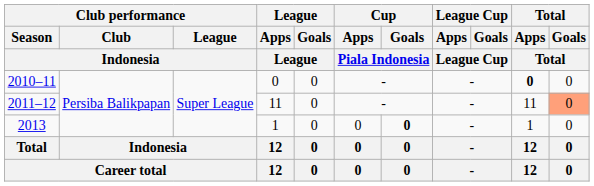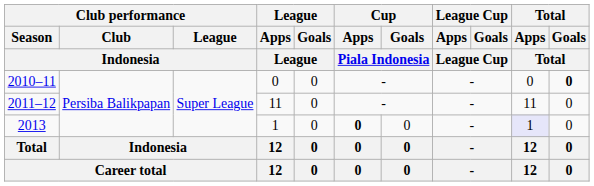(530, 81) bold -> (530, 81) normal
(569, 81) normal -> (569, 81) bold
(569, 103) lightsalmon background -> (569, 103) no background
(358, 125) normal -> (358, 125) bold
(407, 125) bold -> (407, 125) normal
(530, 125) no background -> (530, 125) lavender background
